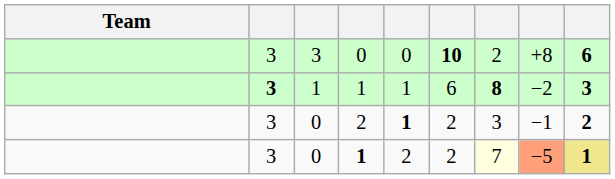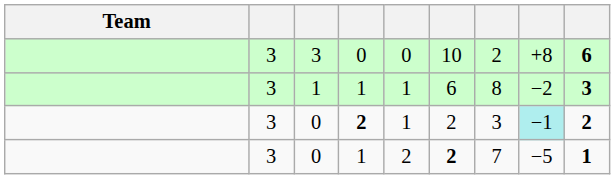(451, 55) bold -> (451, 55) normal
(271, 89) bold -> (271, 89) normal
(497, 89) bold -> (497, 89) normal
(361, 122) normal -> (361, 122) bold
(406, 122) bold -> (406, 122) normal
(542, 122) no background -> (542, 122) paleturquoise background
(361, 156) bold -> (361, 156) normal
(451, 156) normal -> (451, 156) bold
(497, 156) lightyellow background -> (497, 156) no background
(542, 156) lightsalmon background -> (542, 156) no background
(587, 156) khaki background -> (587, 156) no background
